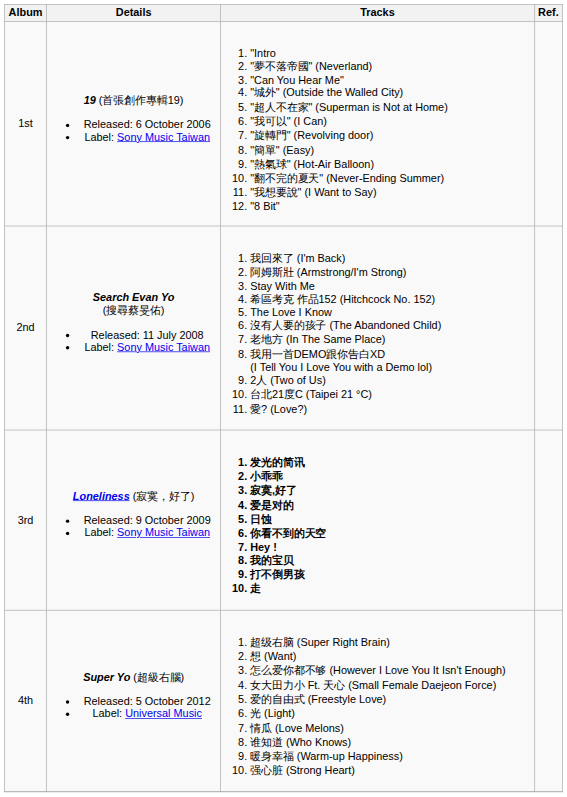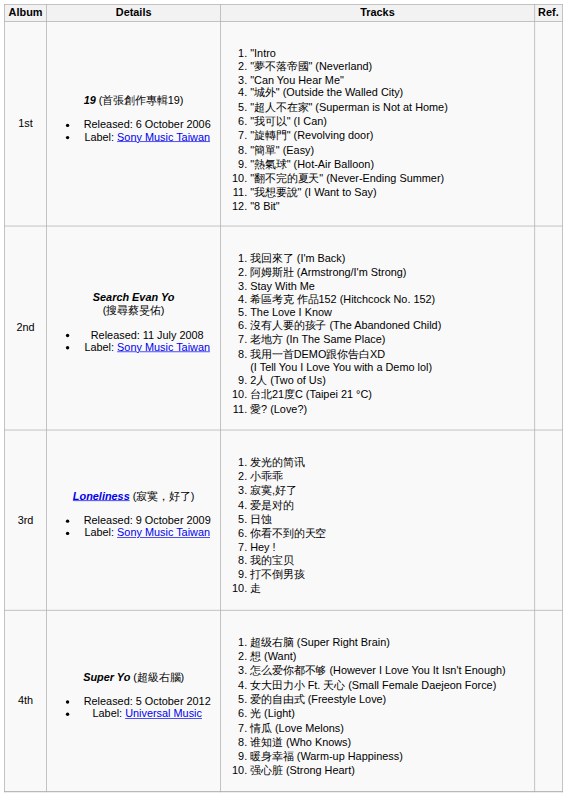(377, 526) bold -> (377, 526) normal
